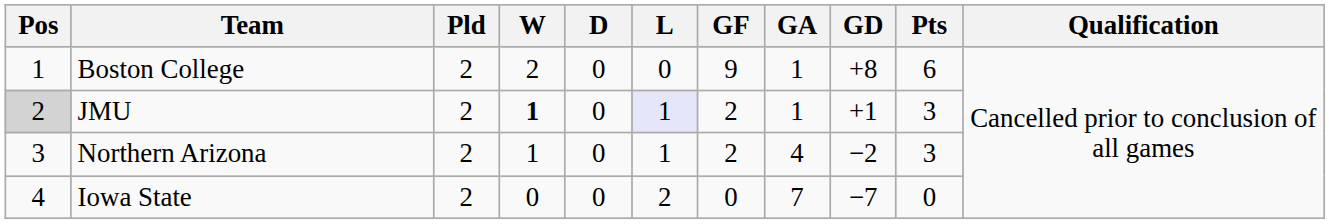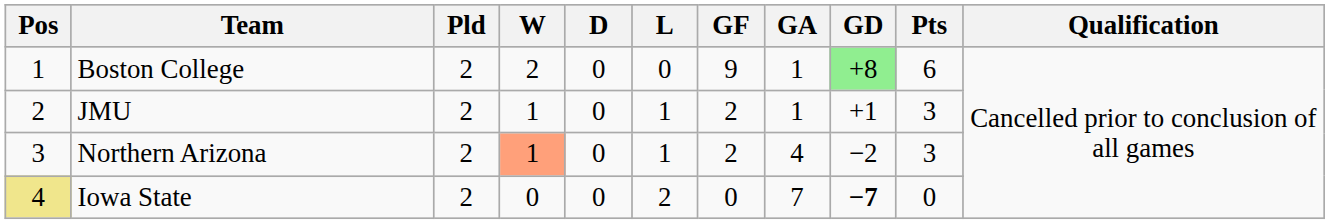(863, 68) no background -> (863, 68) lightgreen background
(38, 111) lightgrey background -> (38, 111) no background
(532, 111) bold -> (532, 111) normal
(665, 111) lavender background -> (665, 111) no background
(532, 153) no background -> (532, 153) lightsalmon background
(38, 196) no background -> (38, 196) khaki background
(863, 196) normal -> (863, 196) bold
